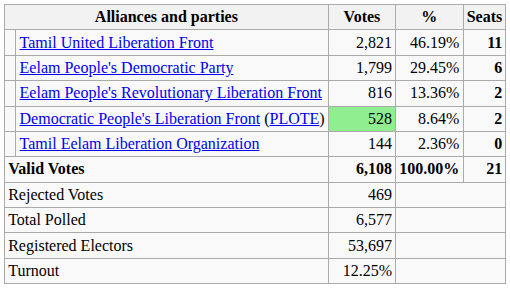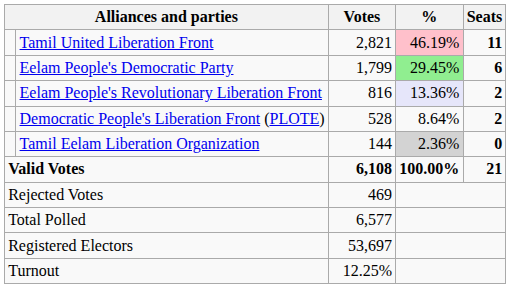(435, 42) no background -> (435, 42) pink background
(435, 67) no background -> (435, 67) lightgreen background
(435, 93) no background -> (435, 93) lavender background
(380, 118) lightgreen background -> (380, 118) no background
(439, 144) no background -> (439, 144) lightgrey background
